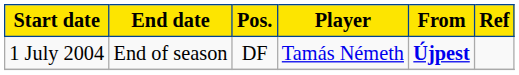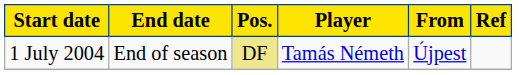(255, 52) no background -> (255, 52) khaki background
(442, 52) bold -> (440, 52) normal
